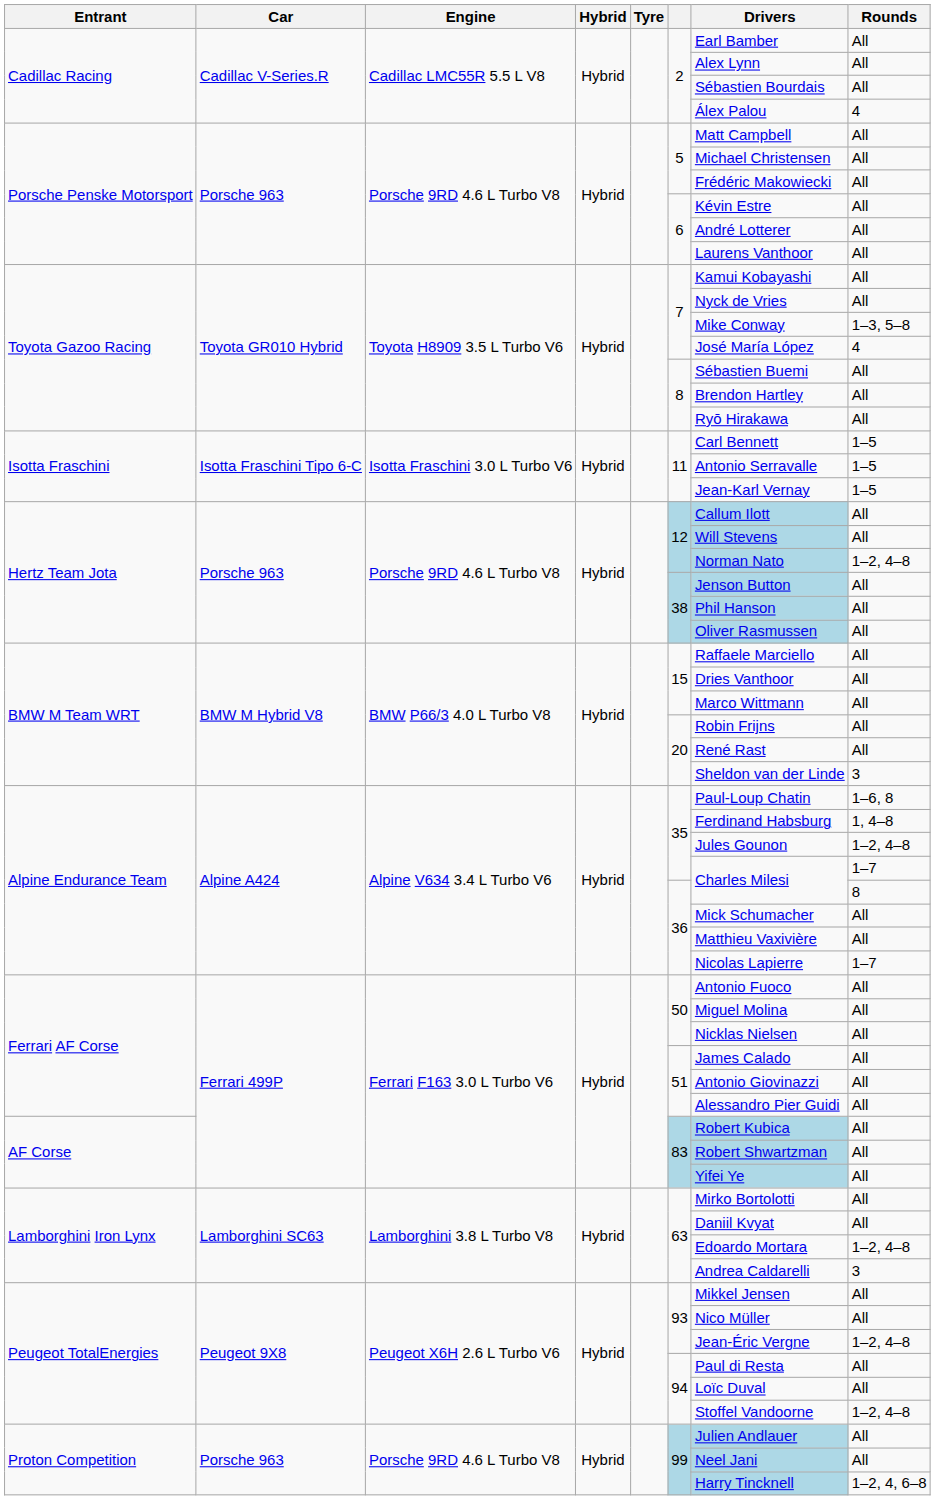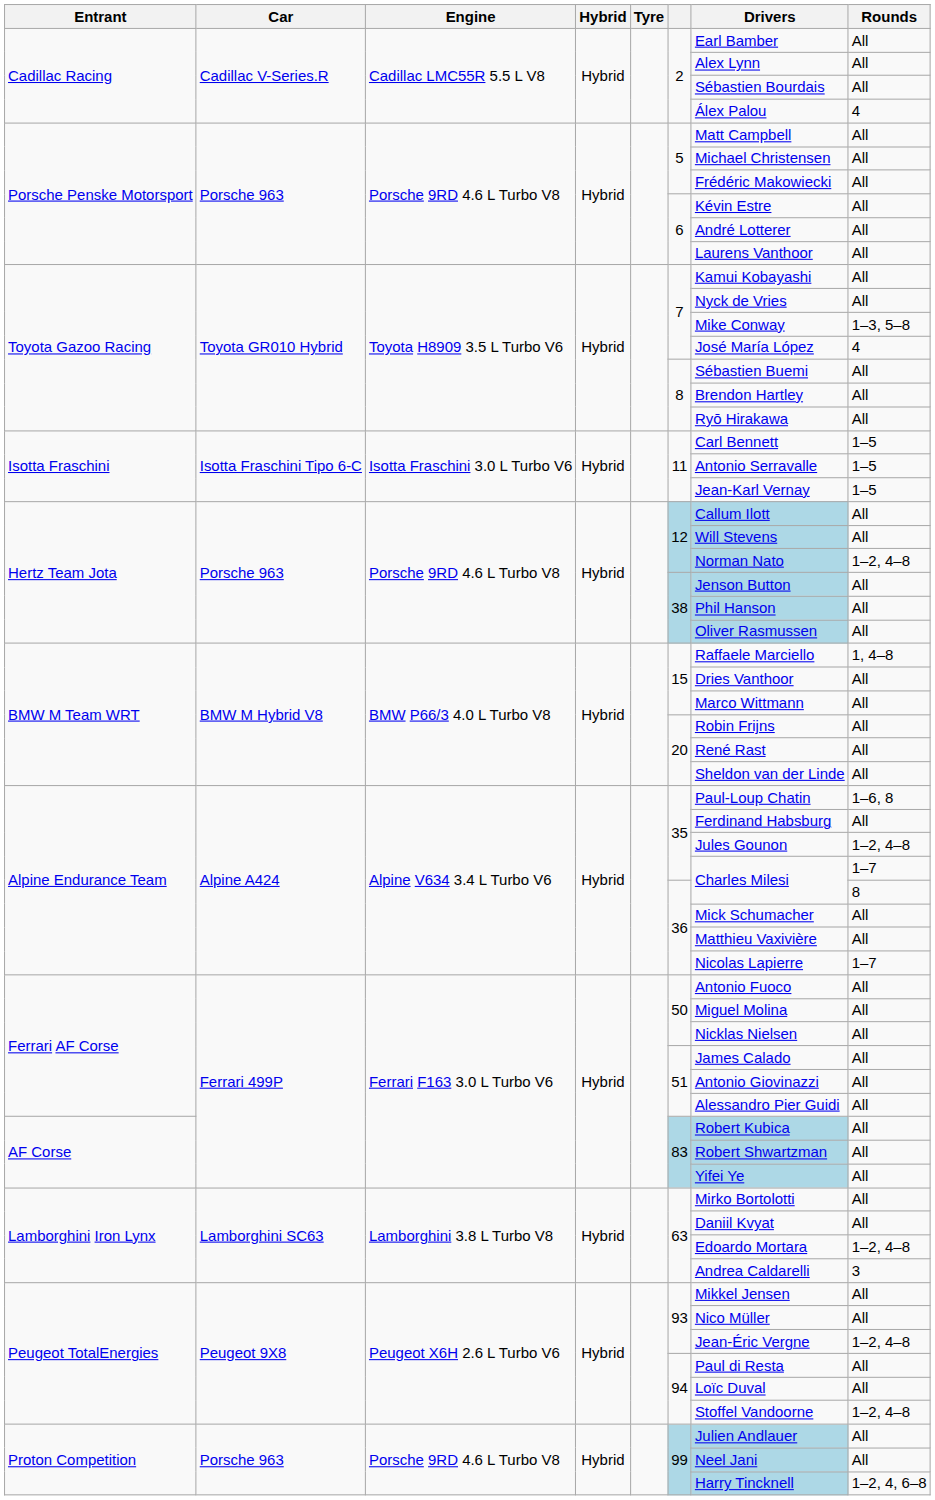(860, 656) All -> (873, 656) 1, 4–8
(856, 774) 3 -> (860, 774) All
(873, 821) 1, 4–8 -> (860, 821) All
